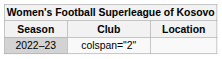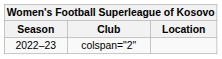(36, 45) lightgrey background -> (36, 45) no background
